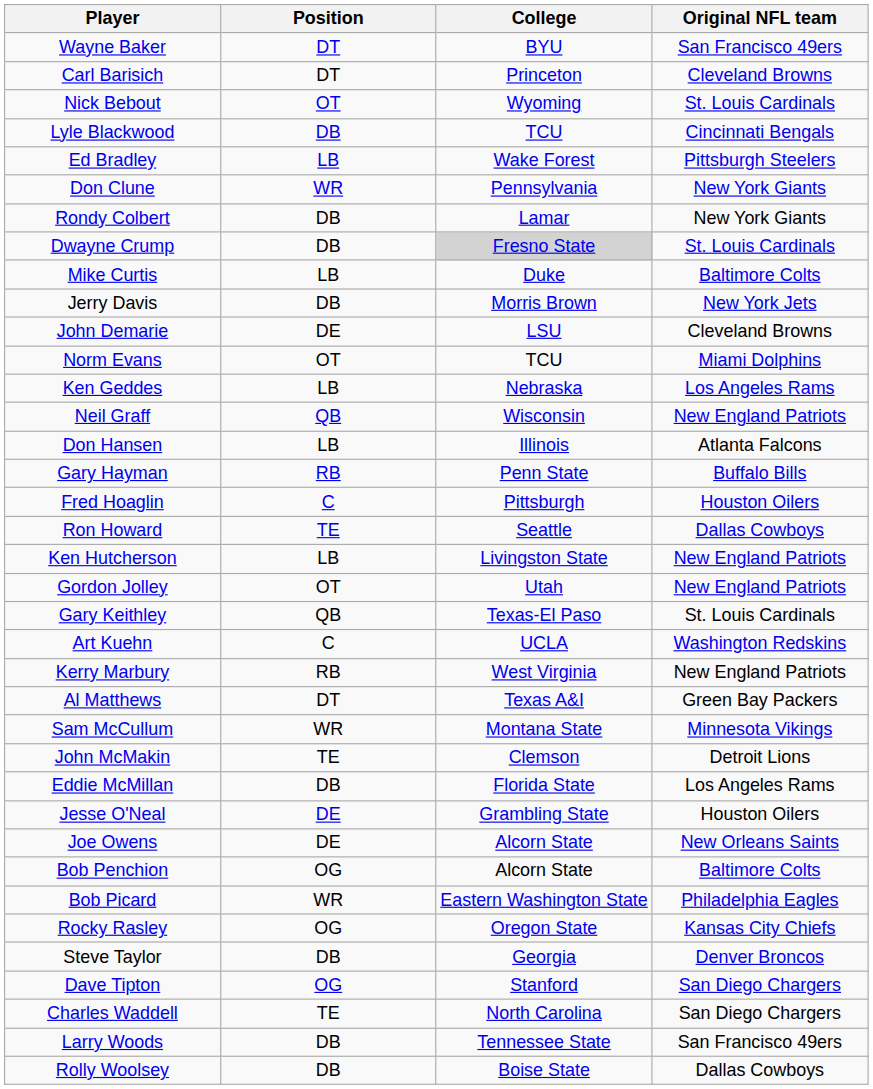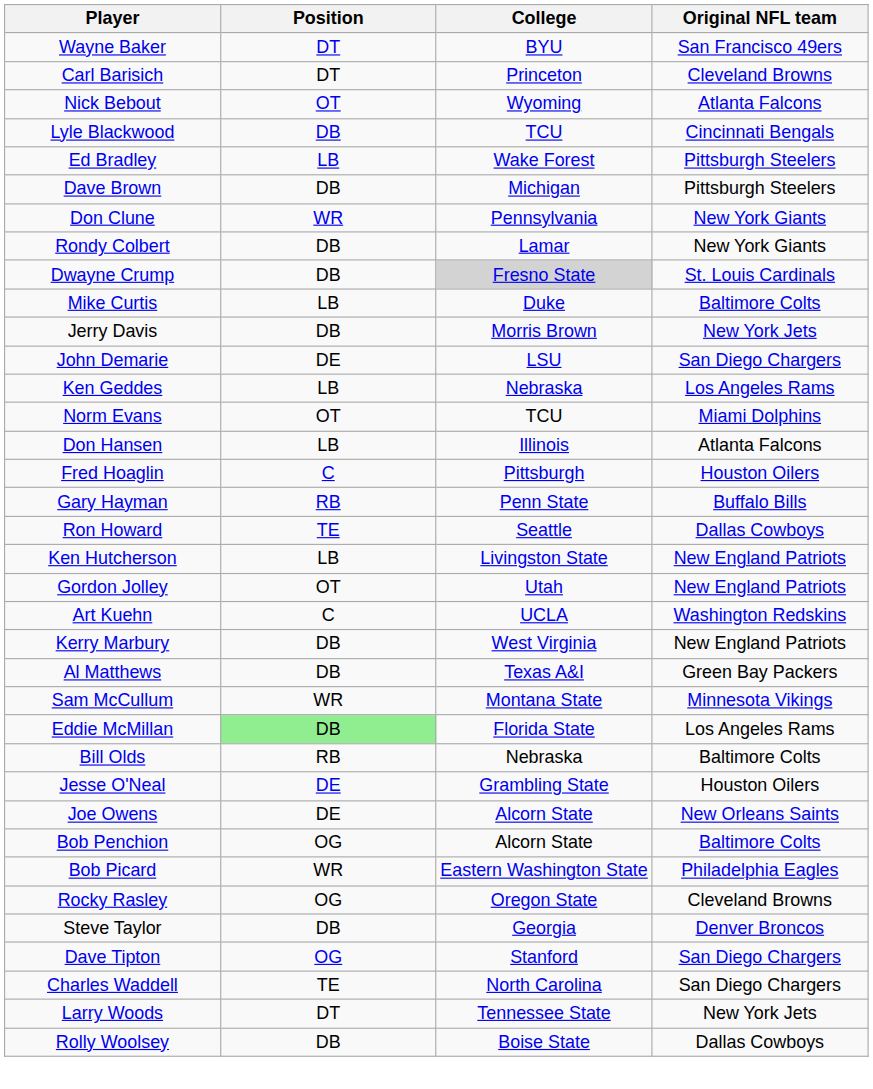(760, 103) St. Louis Cardinals -> (760, 103) Atlanta Falcons
+ row: (112, 189)
(760, 331) Cleveland Browns -> (760, 359) San Diego Chargers
rows swapped: (112, 359) <-> (112, 388)
- row: (112, 416)
rows swapped: (112, 473) <-> (112, 501)
- row: (112, 615)
(328, 672) RB -> (328, 643) DB
(328, 700) DT -> (328, 672) DB
- row: (112, 757)
(328, 786) no background -> (328, 729) lightgreen background
+ row: (112, 757)
(760, 928) Kansas City Chiefs -> (760, 899) Cleveland Browns
(328, 1041) DB -> (328, 1013) DT
(760, 1041) San Francisco 49ers -> (760, 1013) New York Jets
